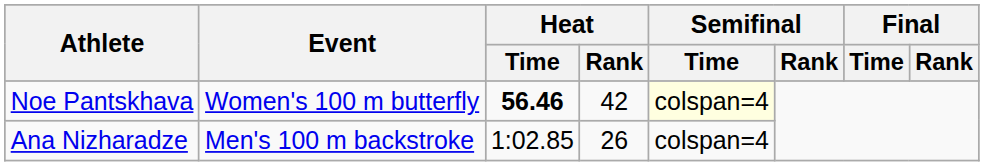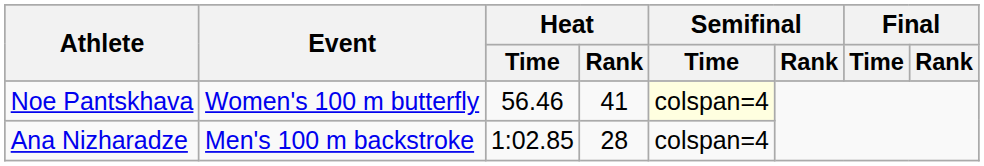(532, 101) bold -> (532, 101) normal
(614, 101) 42 -> (614, 101) 41
(614, 141) 26 -> (614, 141) 28
